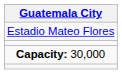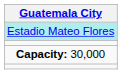(61, 31) no background -> (61, 31) paleturquoise background
